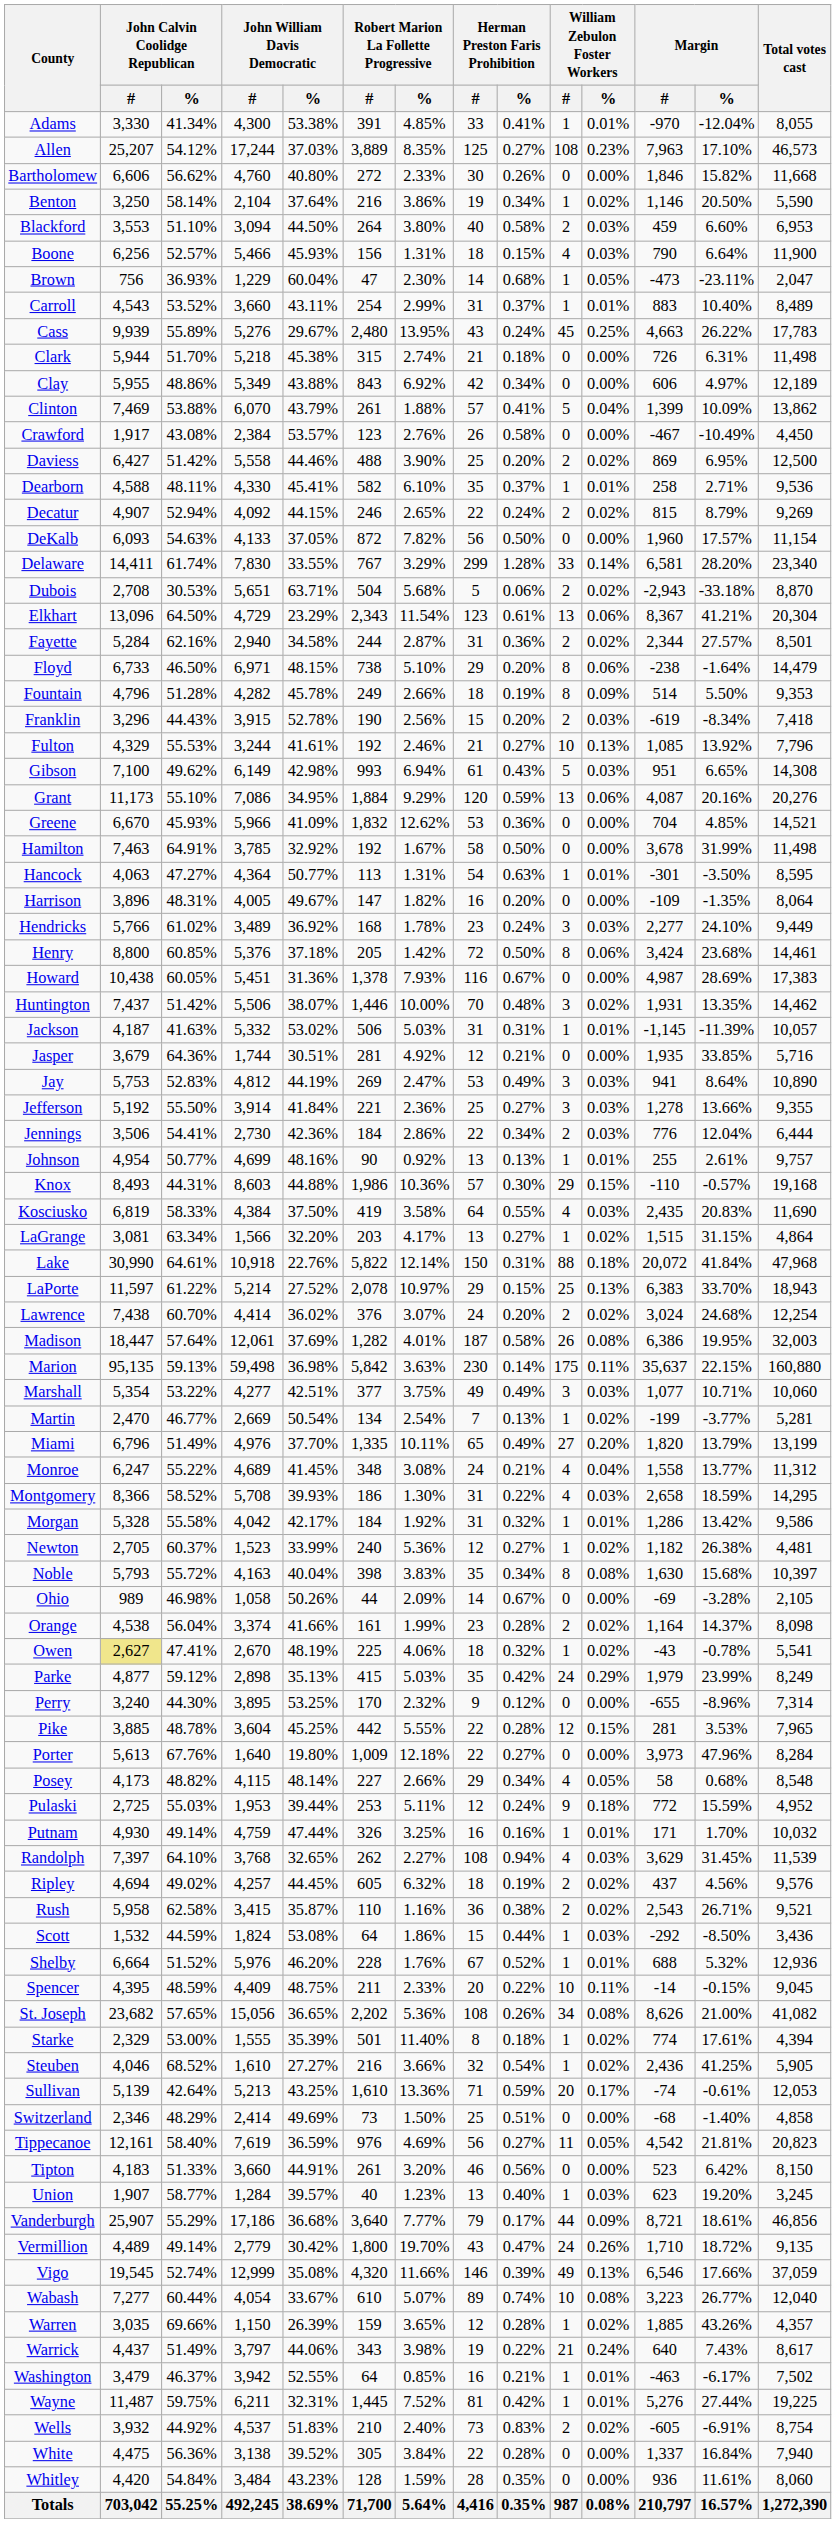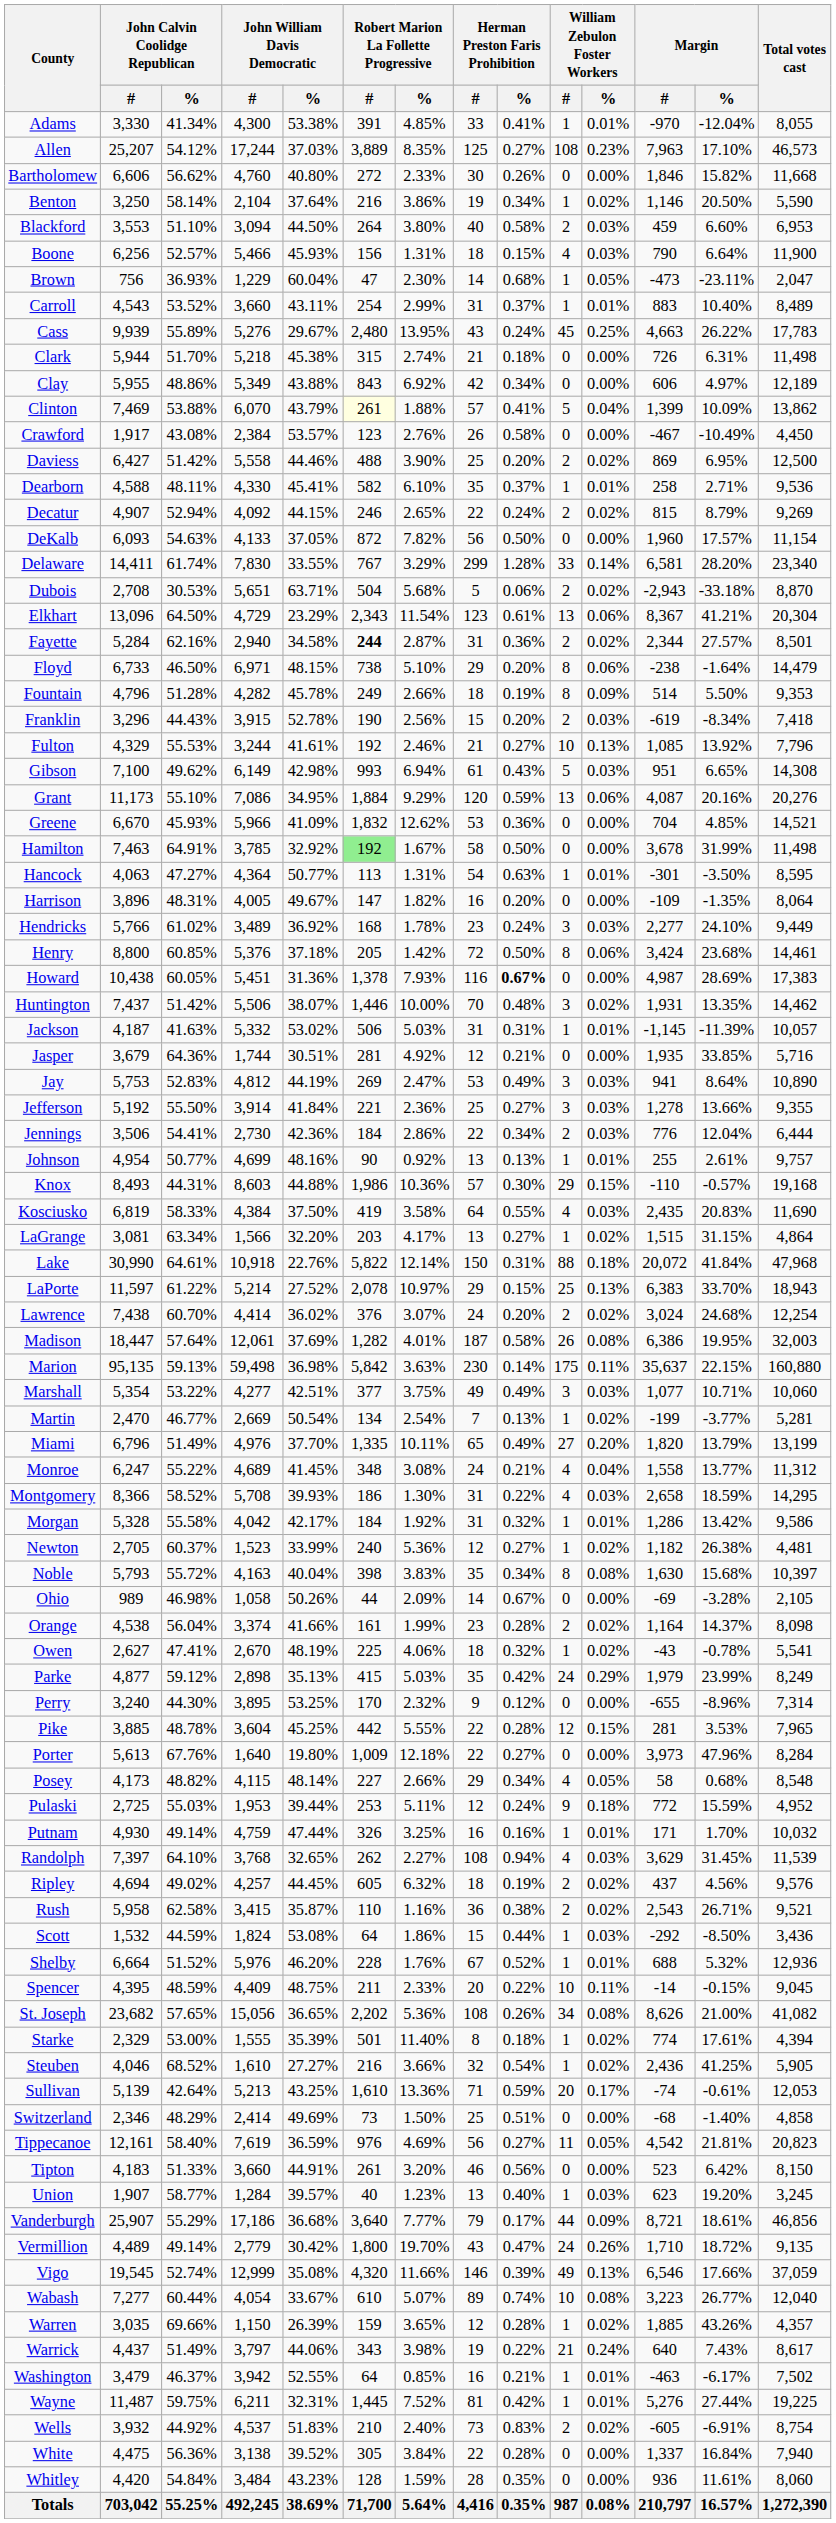(369, 408) no background -> (369, 408) lightyellow background
(369, 641) normal -> (369, 641) bold
(369, 848) no background -> (369, 848) lightgreen background
(524, 978) normal -> (524, 978) bold
(131, 1651) khaki background -> (131, 1651) no background
